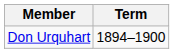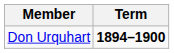(131, 37) normal -> (131, 37) bold
